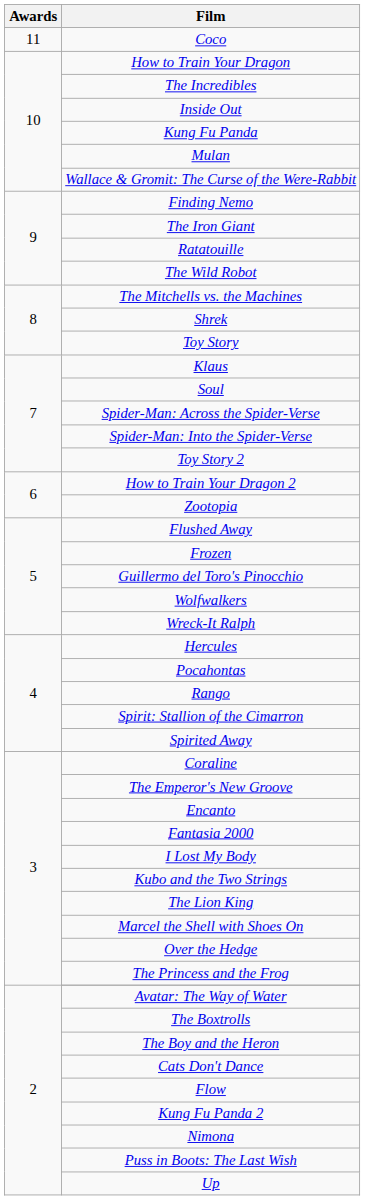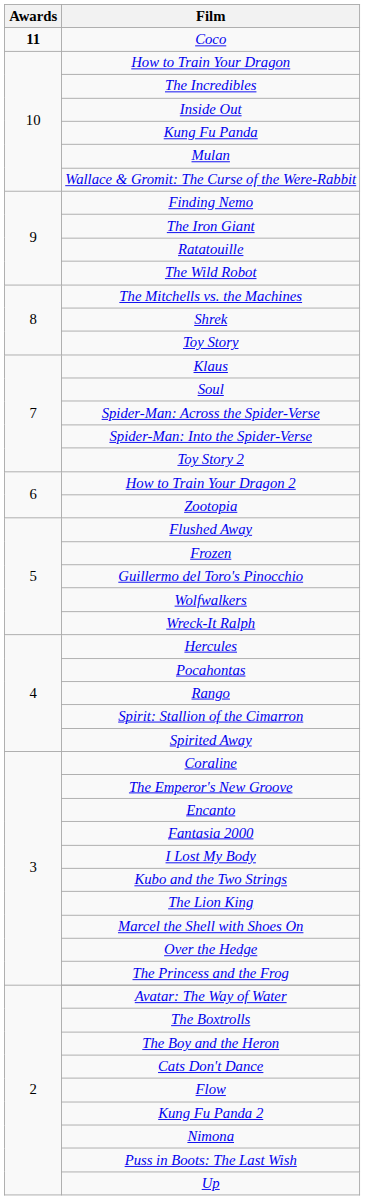(33, 39) normal -> (33, 39) bold
